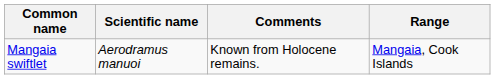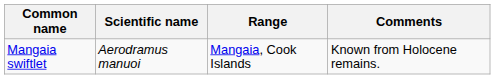columns swapped: (430, 21) <-> (288, 21)
